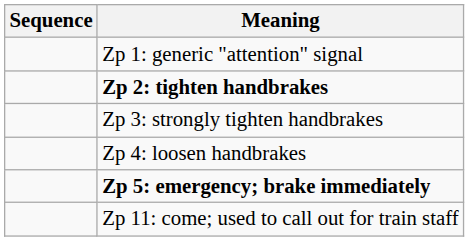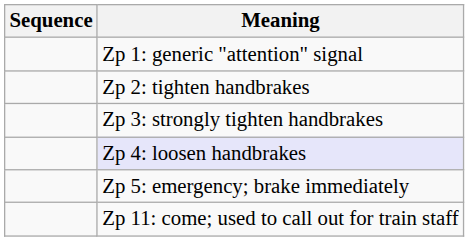(215, 86) bold -> (206, 86) normal
(204, 152) no background -> (204, 152) lavender background
(266, 185) bold -> (256, 185) normal
